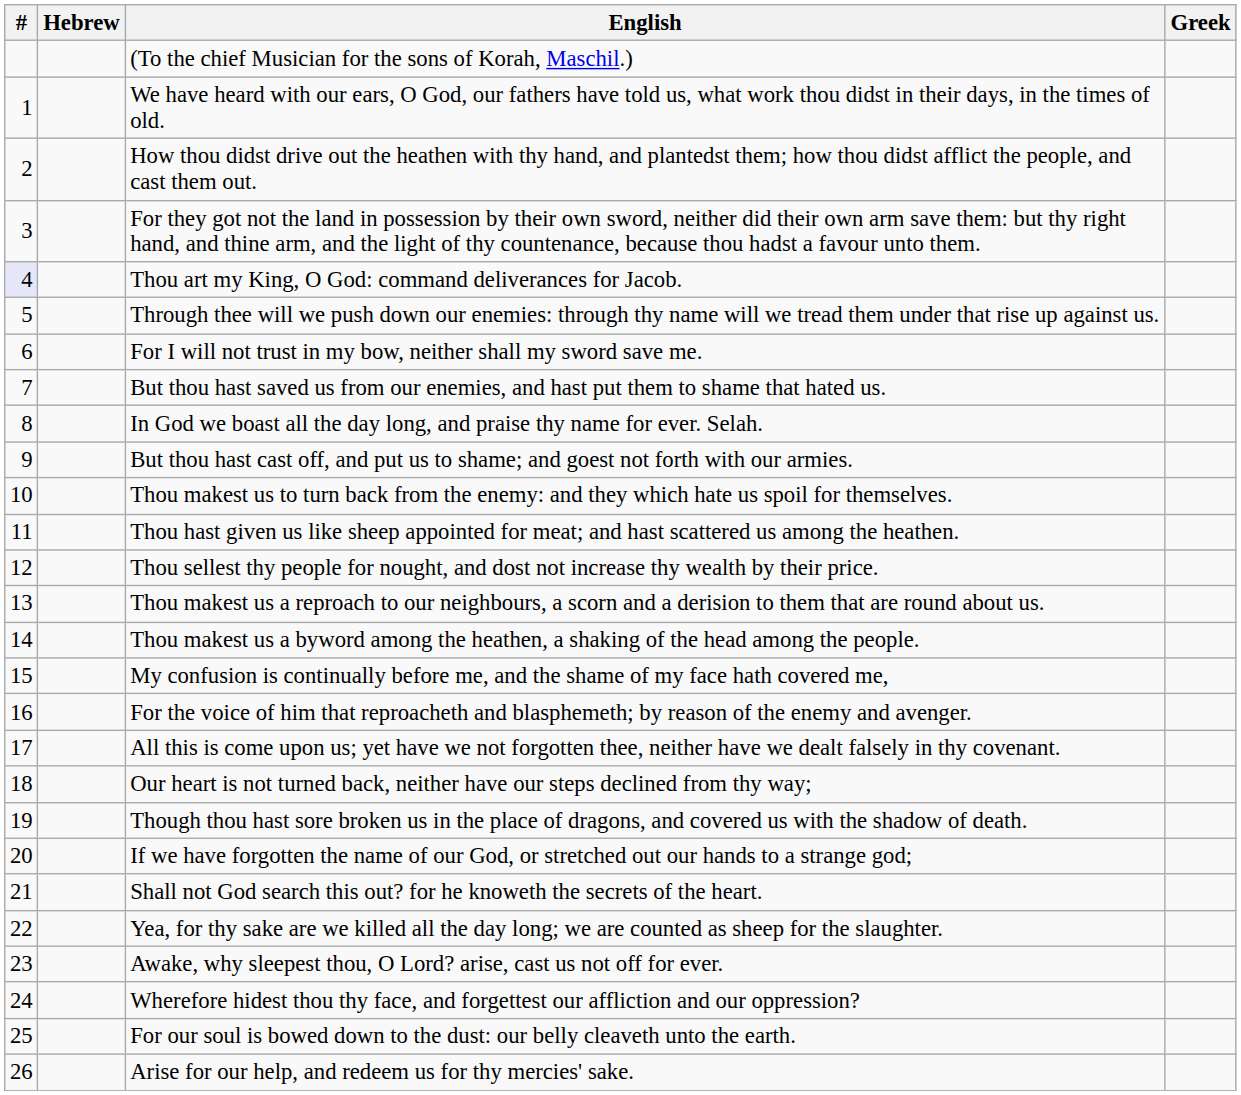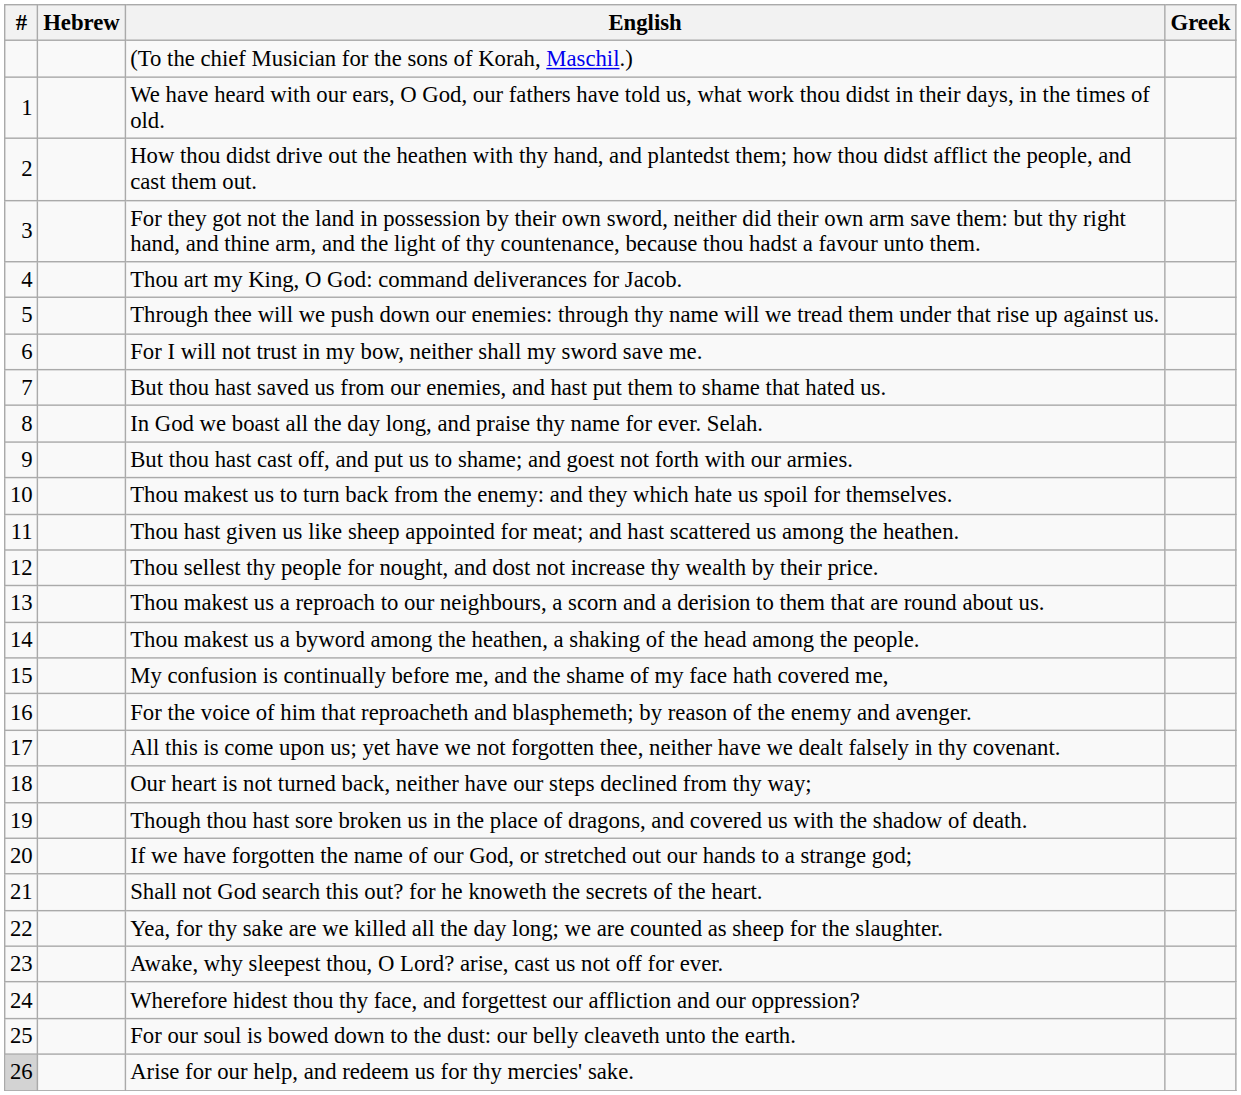(27, 279) lavender background -> (27, 279) no background
(21, 1072) no background -> (21, 1072) lightgrey background
